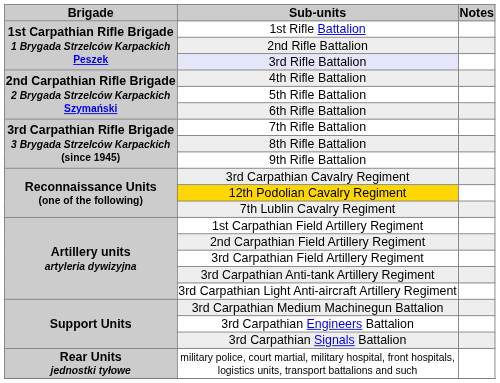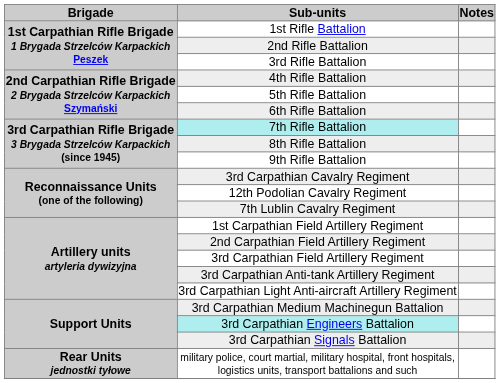(318, 62) lavender background -> (318, 62) no background
(318, 127) no background -> (318, 127) paleturquoise background
(318, 193) gold background -> (318, 193) no background
(318, 324) no background -> (318, 324) paleturquoise background
